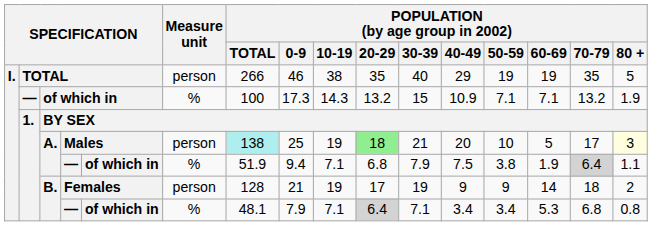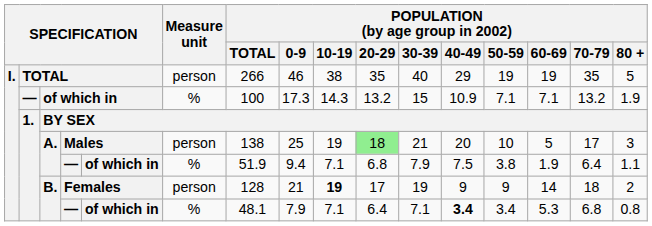(252, 142) paleturquoise background -> (252, 142) no background
(630, 142) lightyellow background -> (630, 142) no background
(592, 165) lightgrey background -> (592, 165) no background
(334, 187) normal -> (334, 187) bold
(377, 209) lightgrey background -> (377, 209) no background
(463, 209) normal -> (463, 209) bold
